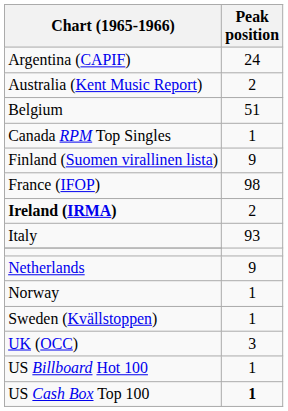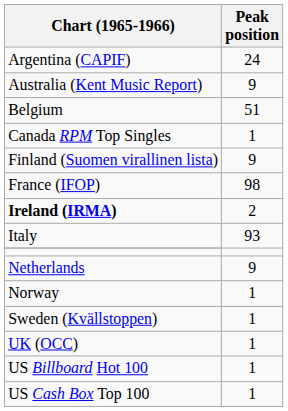(252, 85) 2 -> (252, 85) 9
(252, 343) 3 -> (252, 343) 1
(252, 393) bold -> (252, 393) normal
